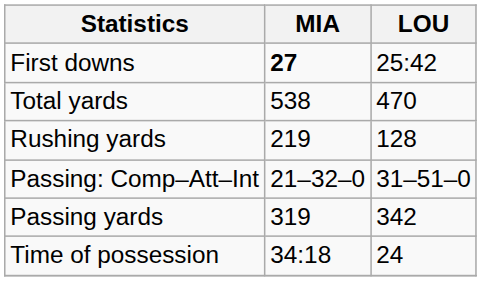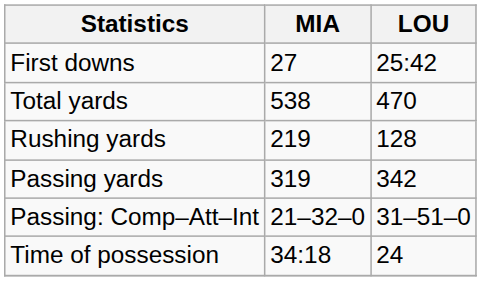(284, 62) bold -> (284, 62) normal
rows swapped: (87, 216) <-> (135, 178)
